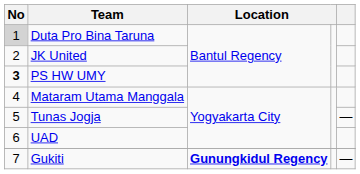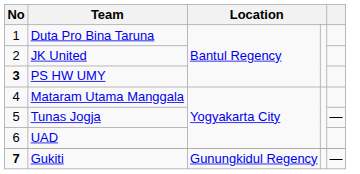(16, 35) lightgrey background -> (16, 35) no background
(16, 158) normal -> (16, 158) bold
(259, 158) bold -> (254, 158) normal
